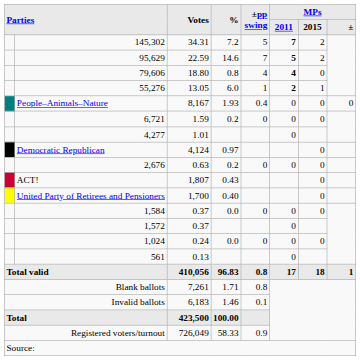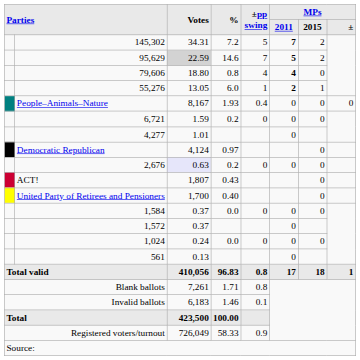(198, 58) no background -> (198, 58) lightgrey background
(201, 165) no background -> (201, 165) lavender background
